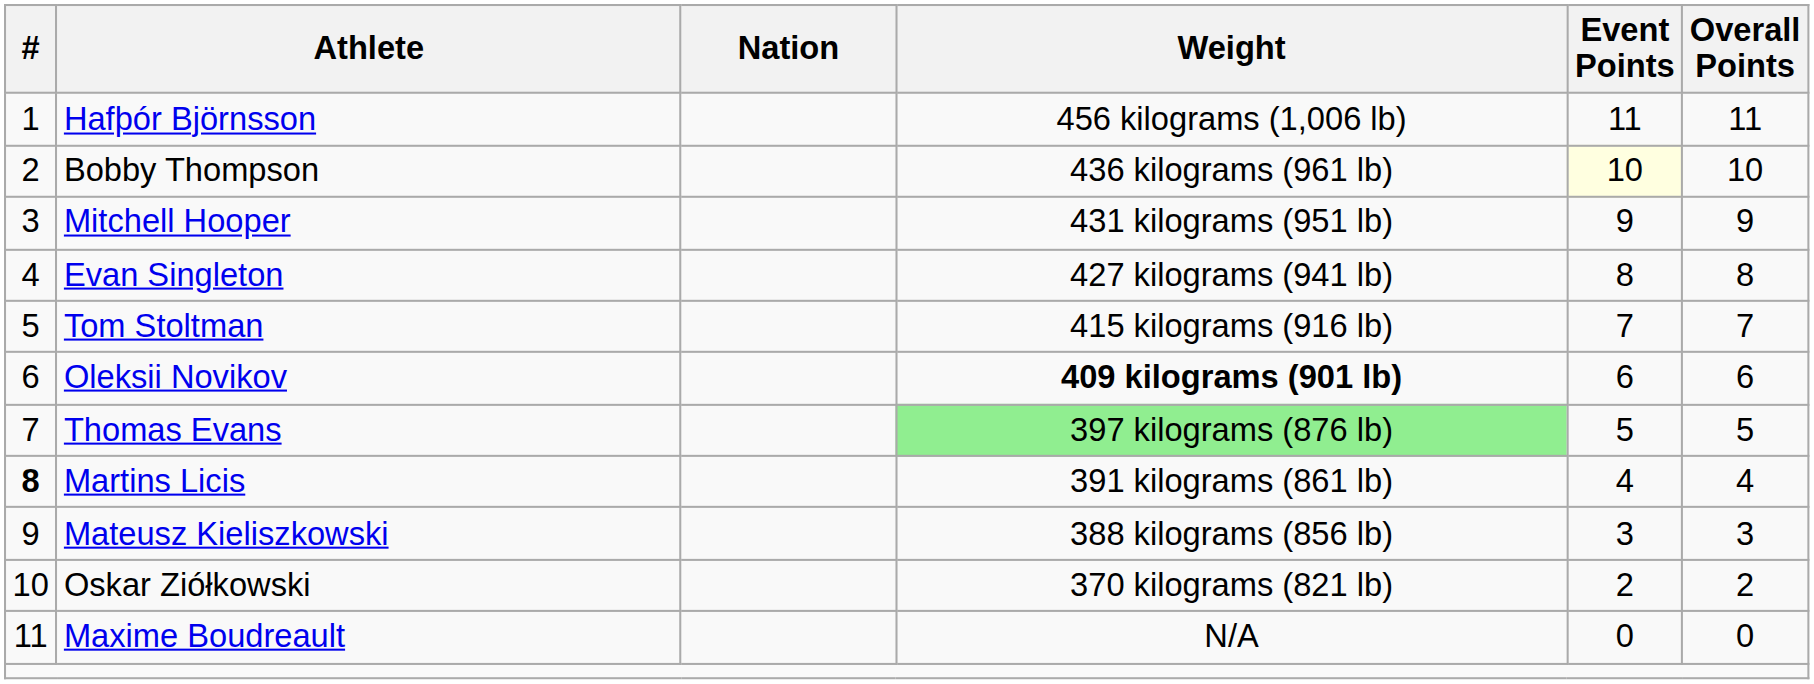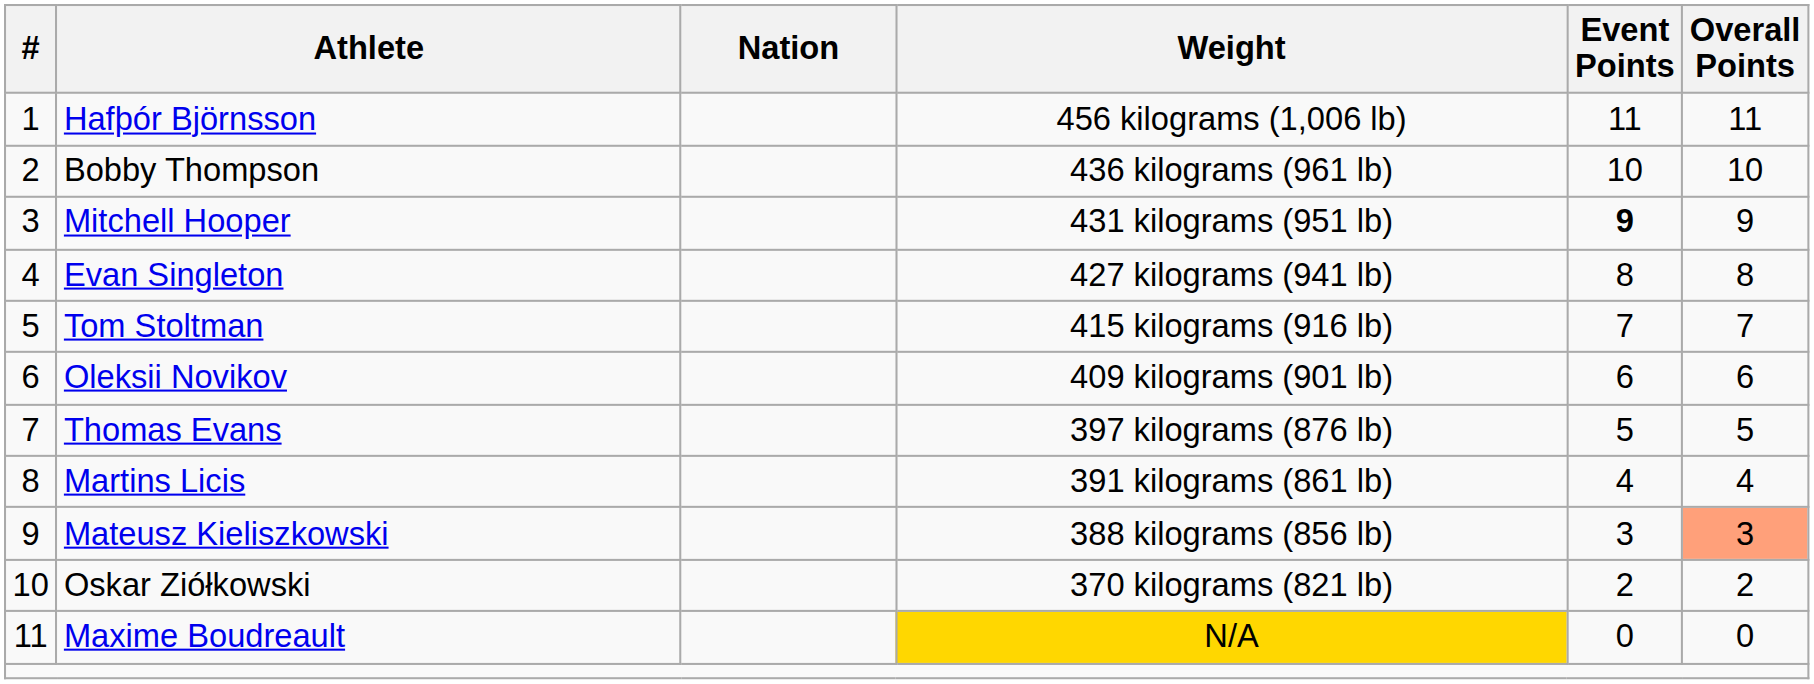(1625, 170) lightyellow background -> (1625, 170) no background
(1625, 222) normal -> (1625, 222) bold
(1232, 377) bold -> (1232, 377) normal
(1232, 429) lightgreen background -> (1232, 429) no background
(31, 481) bold -> (31, 481) normal
(1745, 532) no background -> (1745, 532) lightsalmon background
(1232, 636) no background -> (1232, 636) gold background
